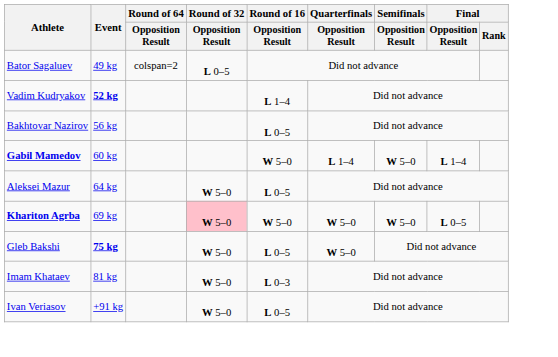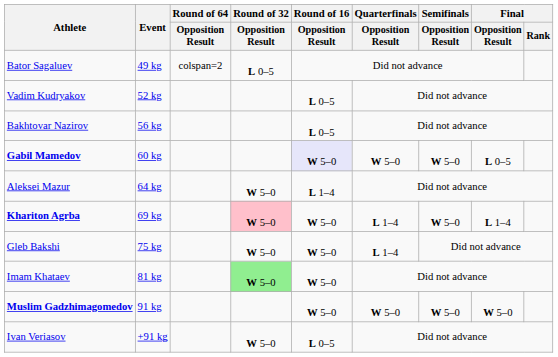(105, 96) bold -> (150, 96) normal
(277, 102) L 1–4 -> (322, 102) L 0–5
(277, 162) no background -> (322, 162) lavender background
(341, 162) L 1–4 -> (385, 162) W 5–0
(453, 162) L 1–4 -> (498, 162) L 0–5
(277, 192) L 0–5 -> (322, 192) L 1–4
(341, 223) W 5–0 -> (385, 223) L 1–4
(453, 223) L 0–5 -> (498, 223) L 1–4
(105, 246) bold -> (150, 246) normal
(277, 253) L 0–5 -> (322, 253) W 5–0
(341, 253) W 5–0 -> (385, 253) L 1–4
(217, 283) no background -> (261, 283) lightgreen background
(277, 283) L 0–3 -> (322, 283) W 5–0
+ row: (70, 307)
